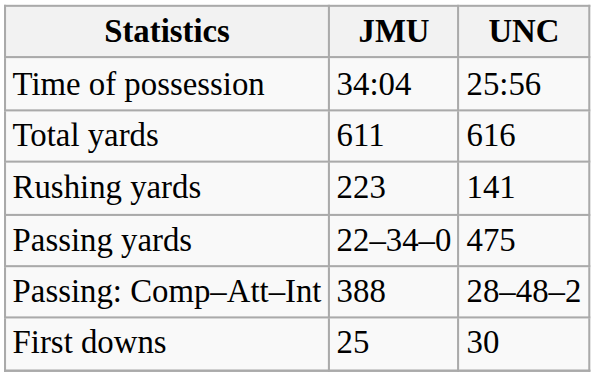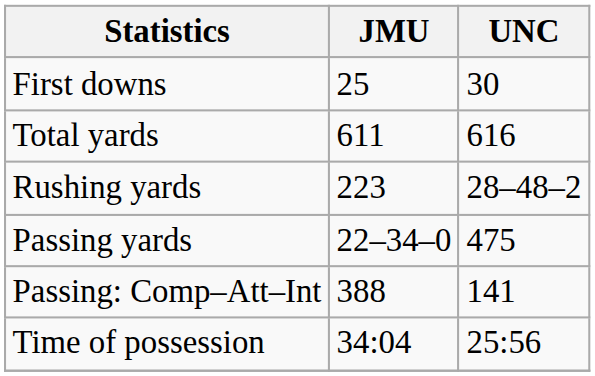rows swapped: (90, 343) <-> (139, 83)
(491, 187) 141 -> (524, 187) 28–48–2
(524, 291) 28–48–2 -> (491, 291) 141
